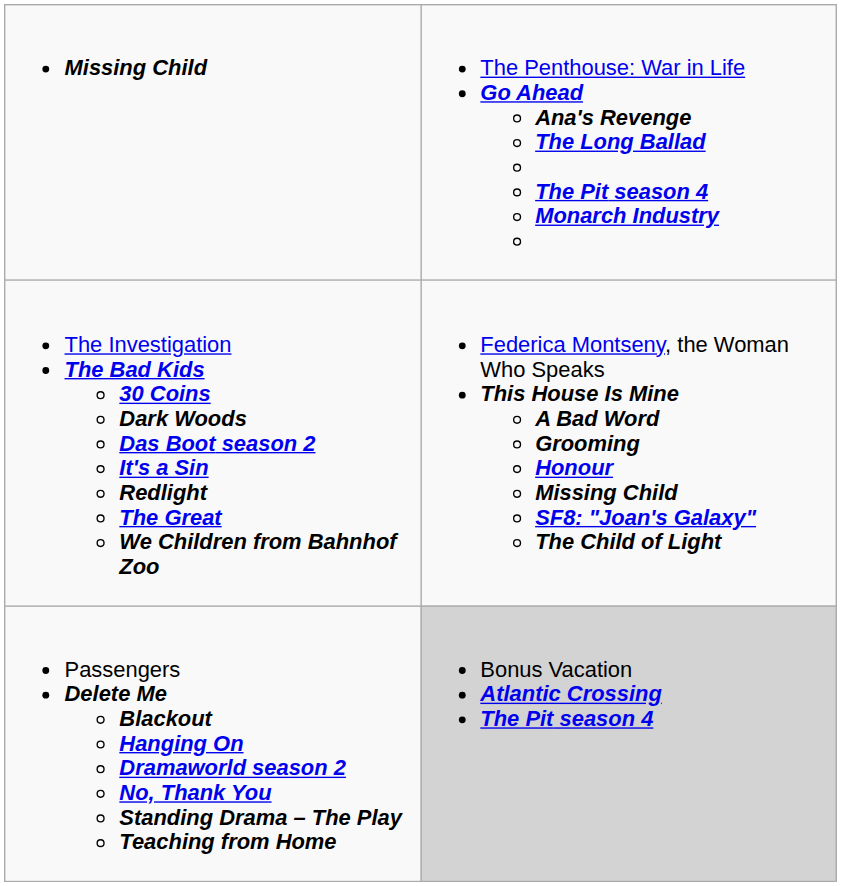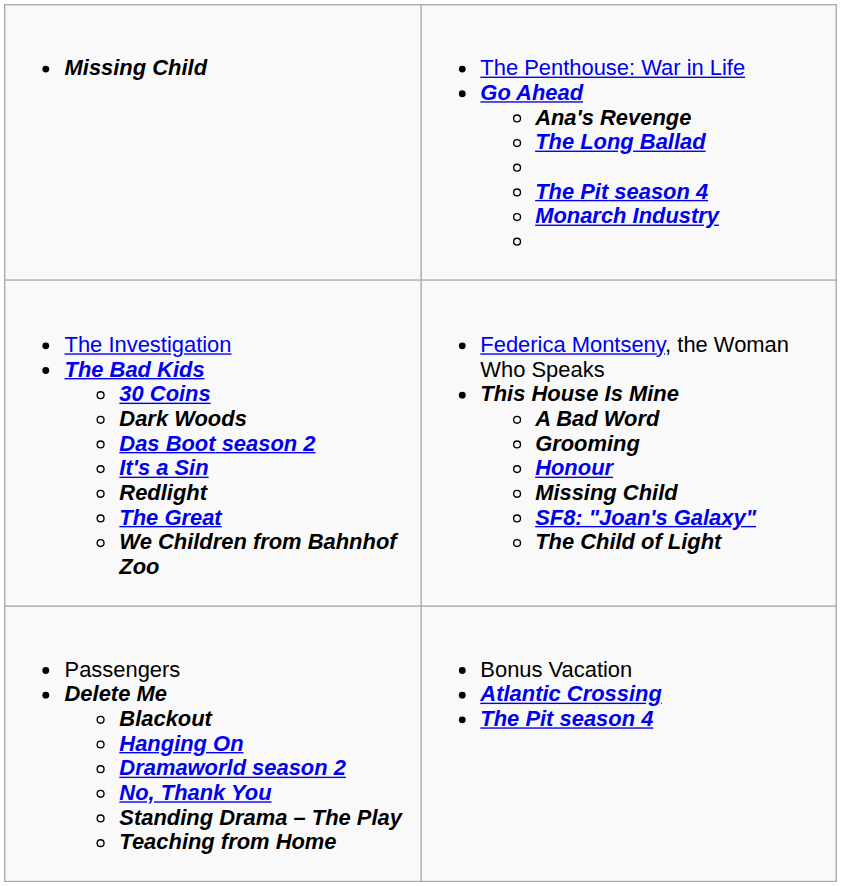(628, 694) lightgrey background -> (628, 694) no background
